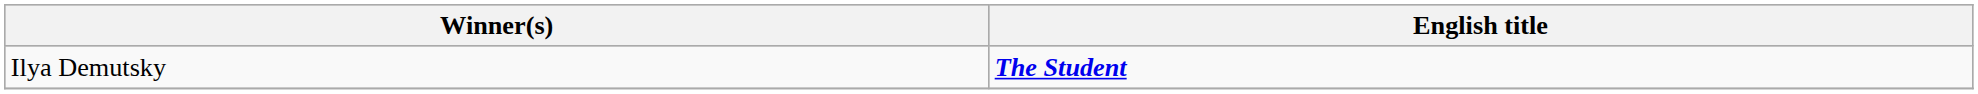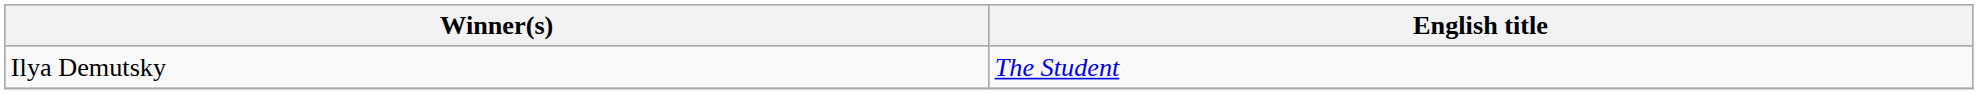(1061, 66) bold -> (1057, 66) normal
